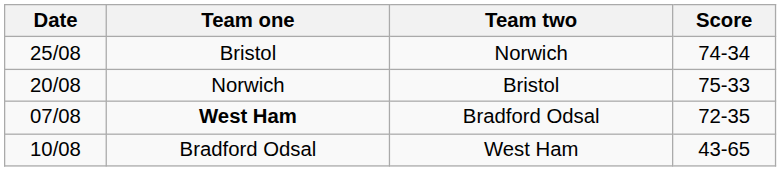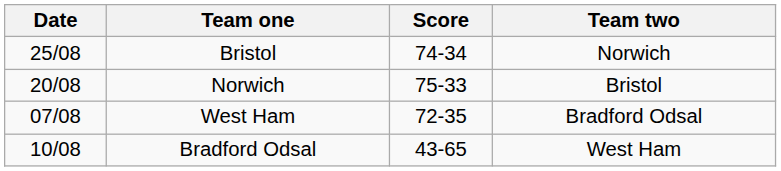columns swapped: (724, 20) <-> (531, 20)
(248, 117) bold -> (248, 117) normal
